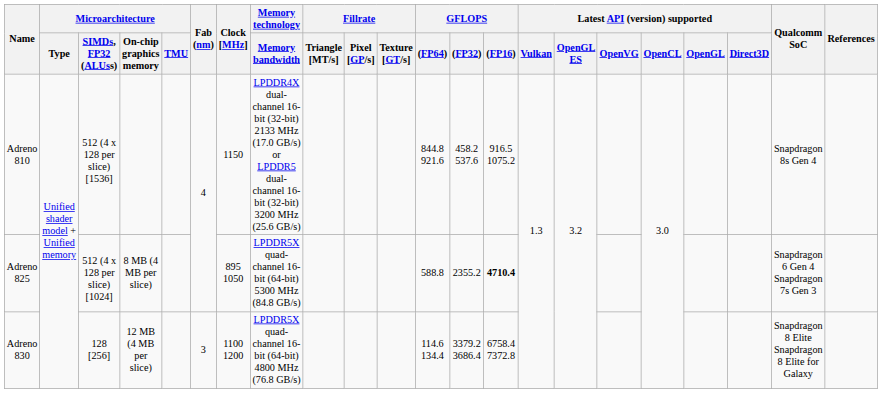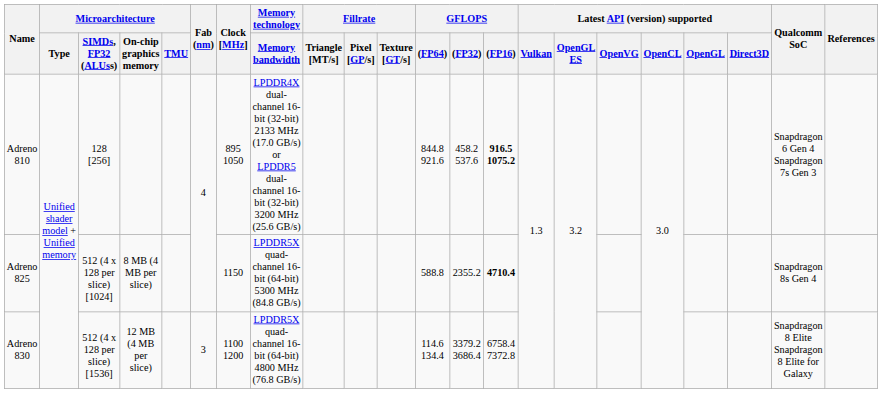(99, 160) 512 (4 x 128 per slice) [1536] -> (99, 154) 128 [256]
(233, 154) 1150 -> (233, 154) 895 1050
(501, 154) normal -> (501, 154) bold
(798, 154) Snapdragon 8s Gen 4 -> (798, 154) Snapdragon 6 Gen 4 Snapdragon 7s Gen 3
(233, 272) 895 1050 -> (233, 272) 1150
(798, 272) Snapdragon 6 Gen 4 Snapdragon 7s Gen 3 -> (798, 272) Snapdragon 8s Gen 4
(99, 349) 128 [256] -> (99, 355) 512 (4 x 128 per slice) [1536]
